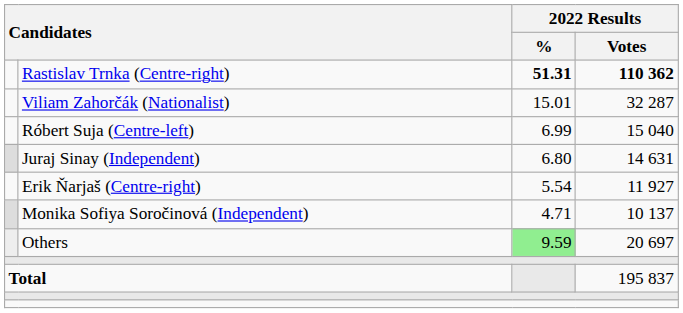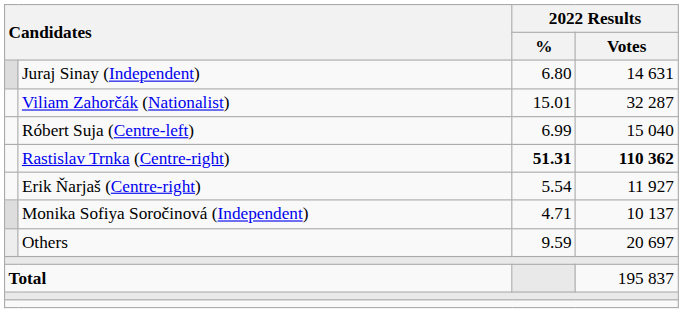rows swapped: (126, 73) <-> (111, 157)
(556, 241) lightgreen background -> (556, 241) no background
